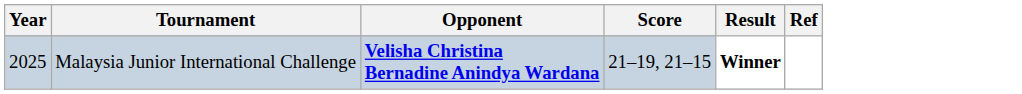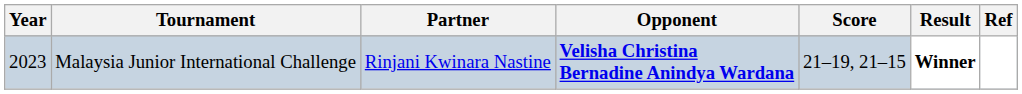+ column: (458, 20)
(28, 62) 2025 -> (28, 62) 2023
